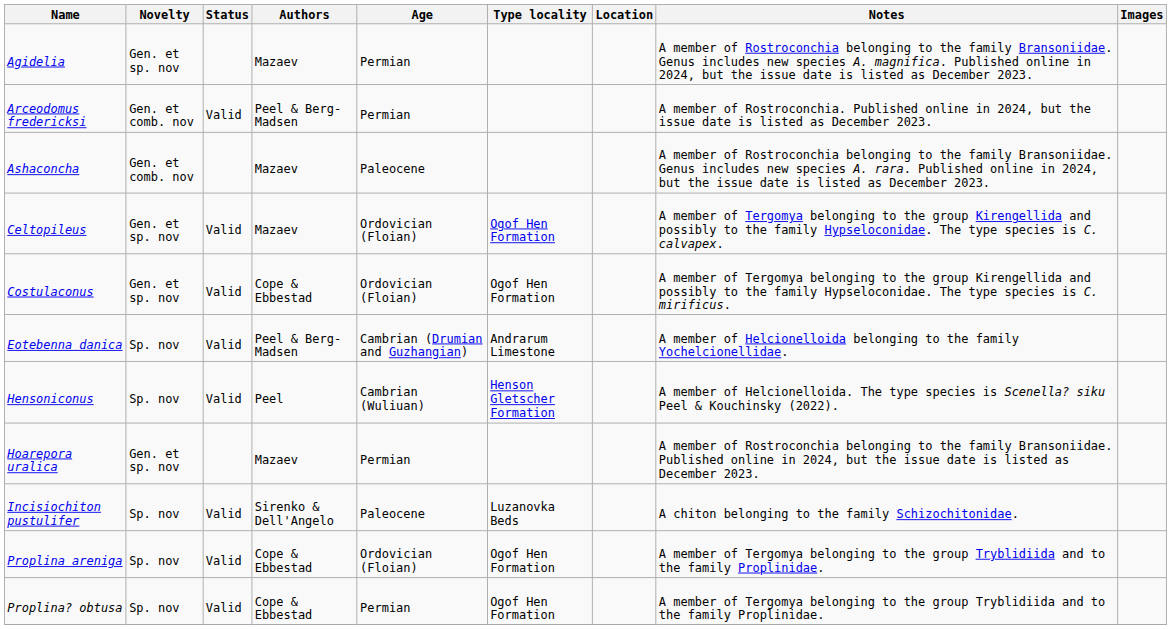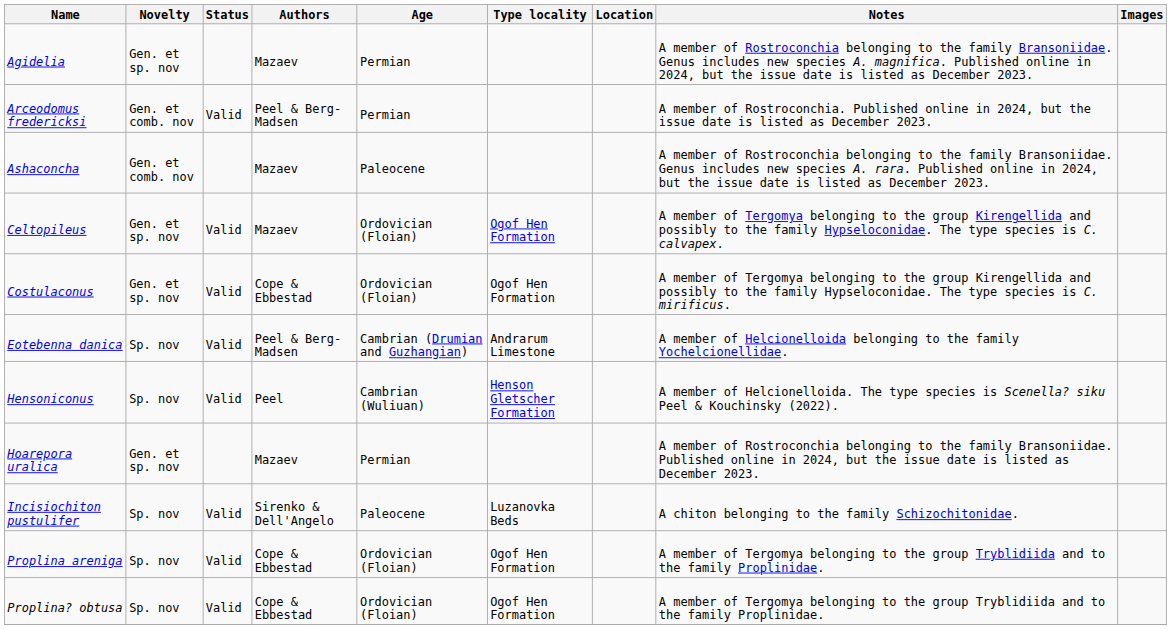(385, 608) Permian -> (396, 608) Ordovician (Floian)
